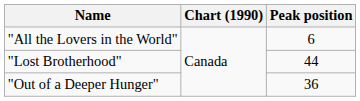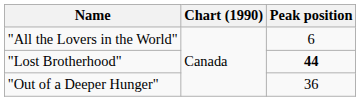(311, 61) normal -> (311, 61) bold
